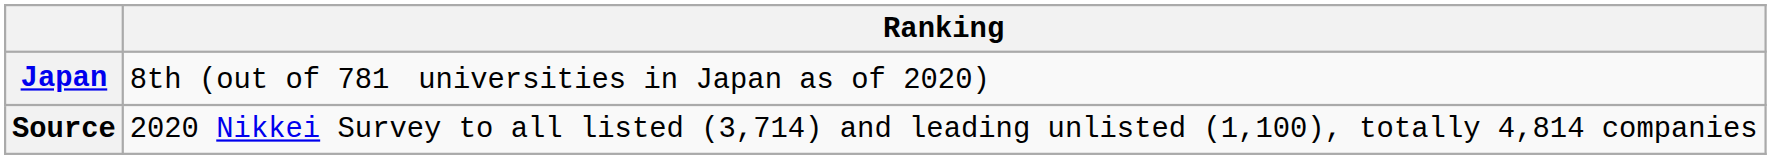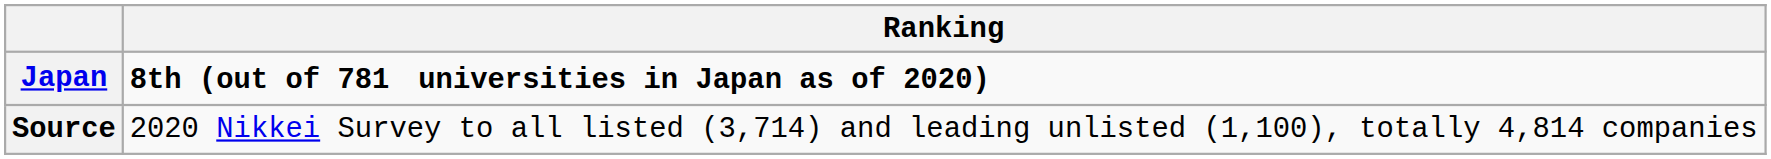(560, 80) normal -> (560, 80) bold
